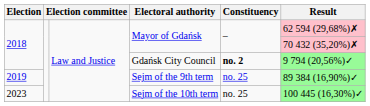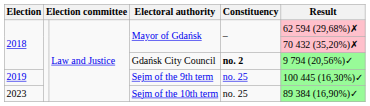(321, 77) 89 384 (16,90%)✓ -> (323, 77) 100 445 (16,30%)✓
(323, 94) 100 445 (16,30%)✓ -> (321, 94) 89 384 (16,90%)✓
